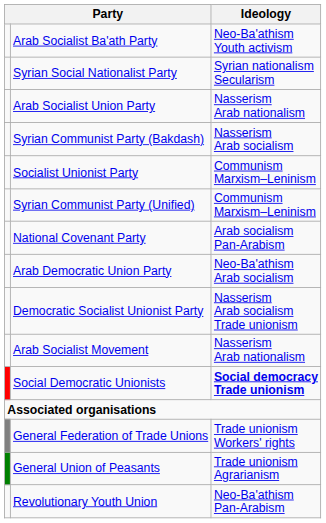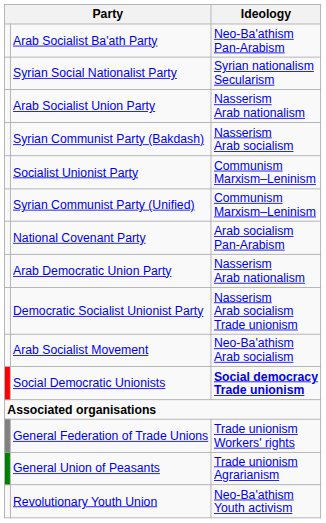(254, 41) Neo-Ba'athism Youth activism -> (254, 41) Neo-Ba'athism Pan-Arabism
(254, 271) Neo-Ba'athism Arab socialism -> (259, 271) Nasserism Arab nationalism
(259, 351) Nasserism Arab nationalism -> (254, 351) Neo-Ba'athism Arab socialism
(254, 502) Neo-Ba'athism Pan-Arabism -> (254, 502) Neo-Ba'athism Youth activism
